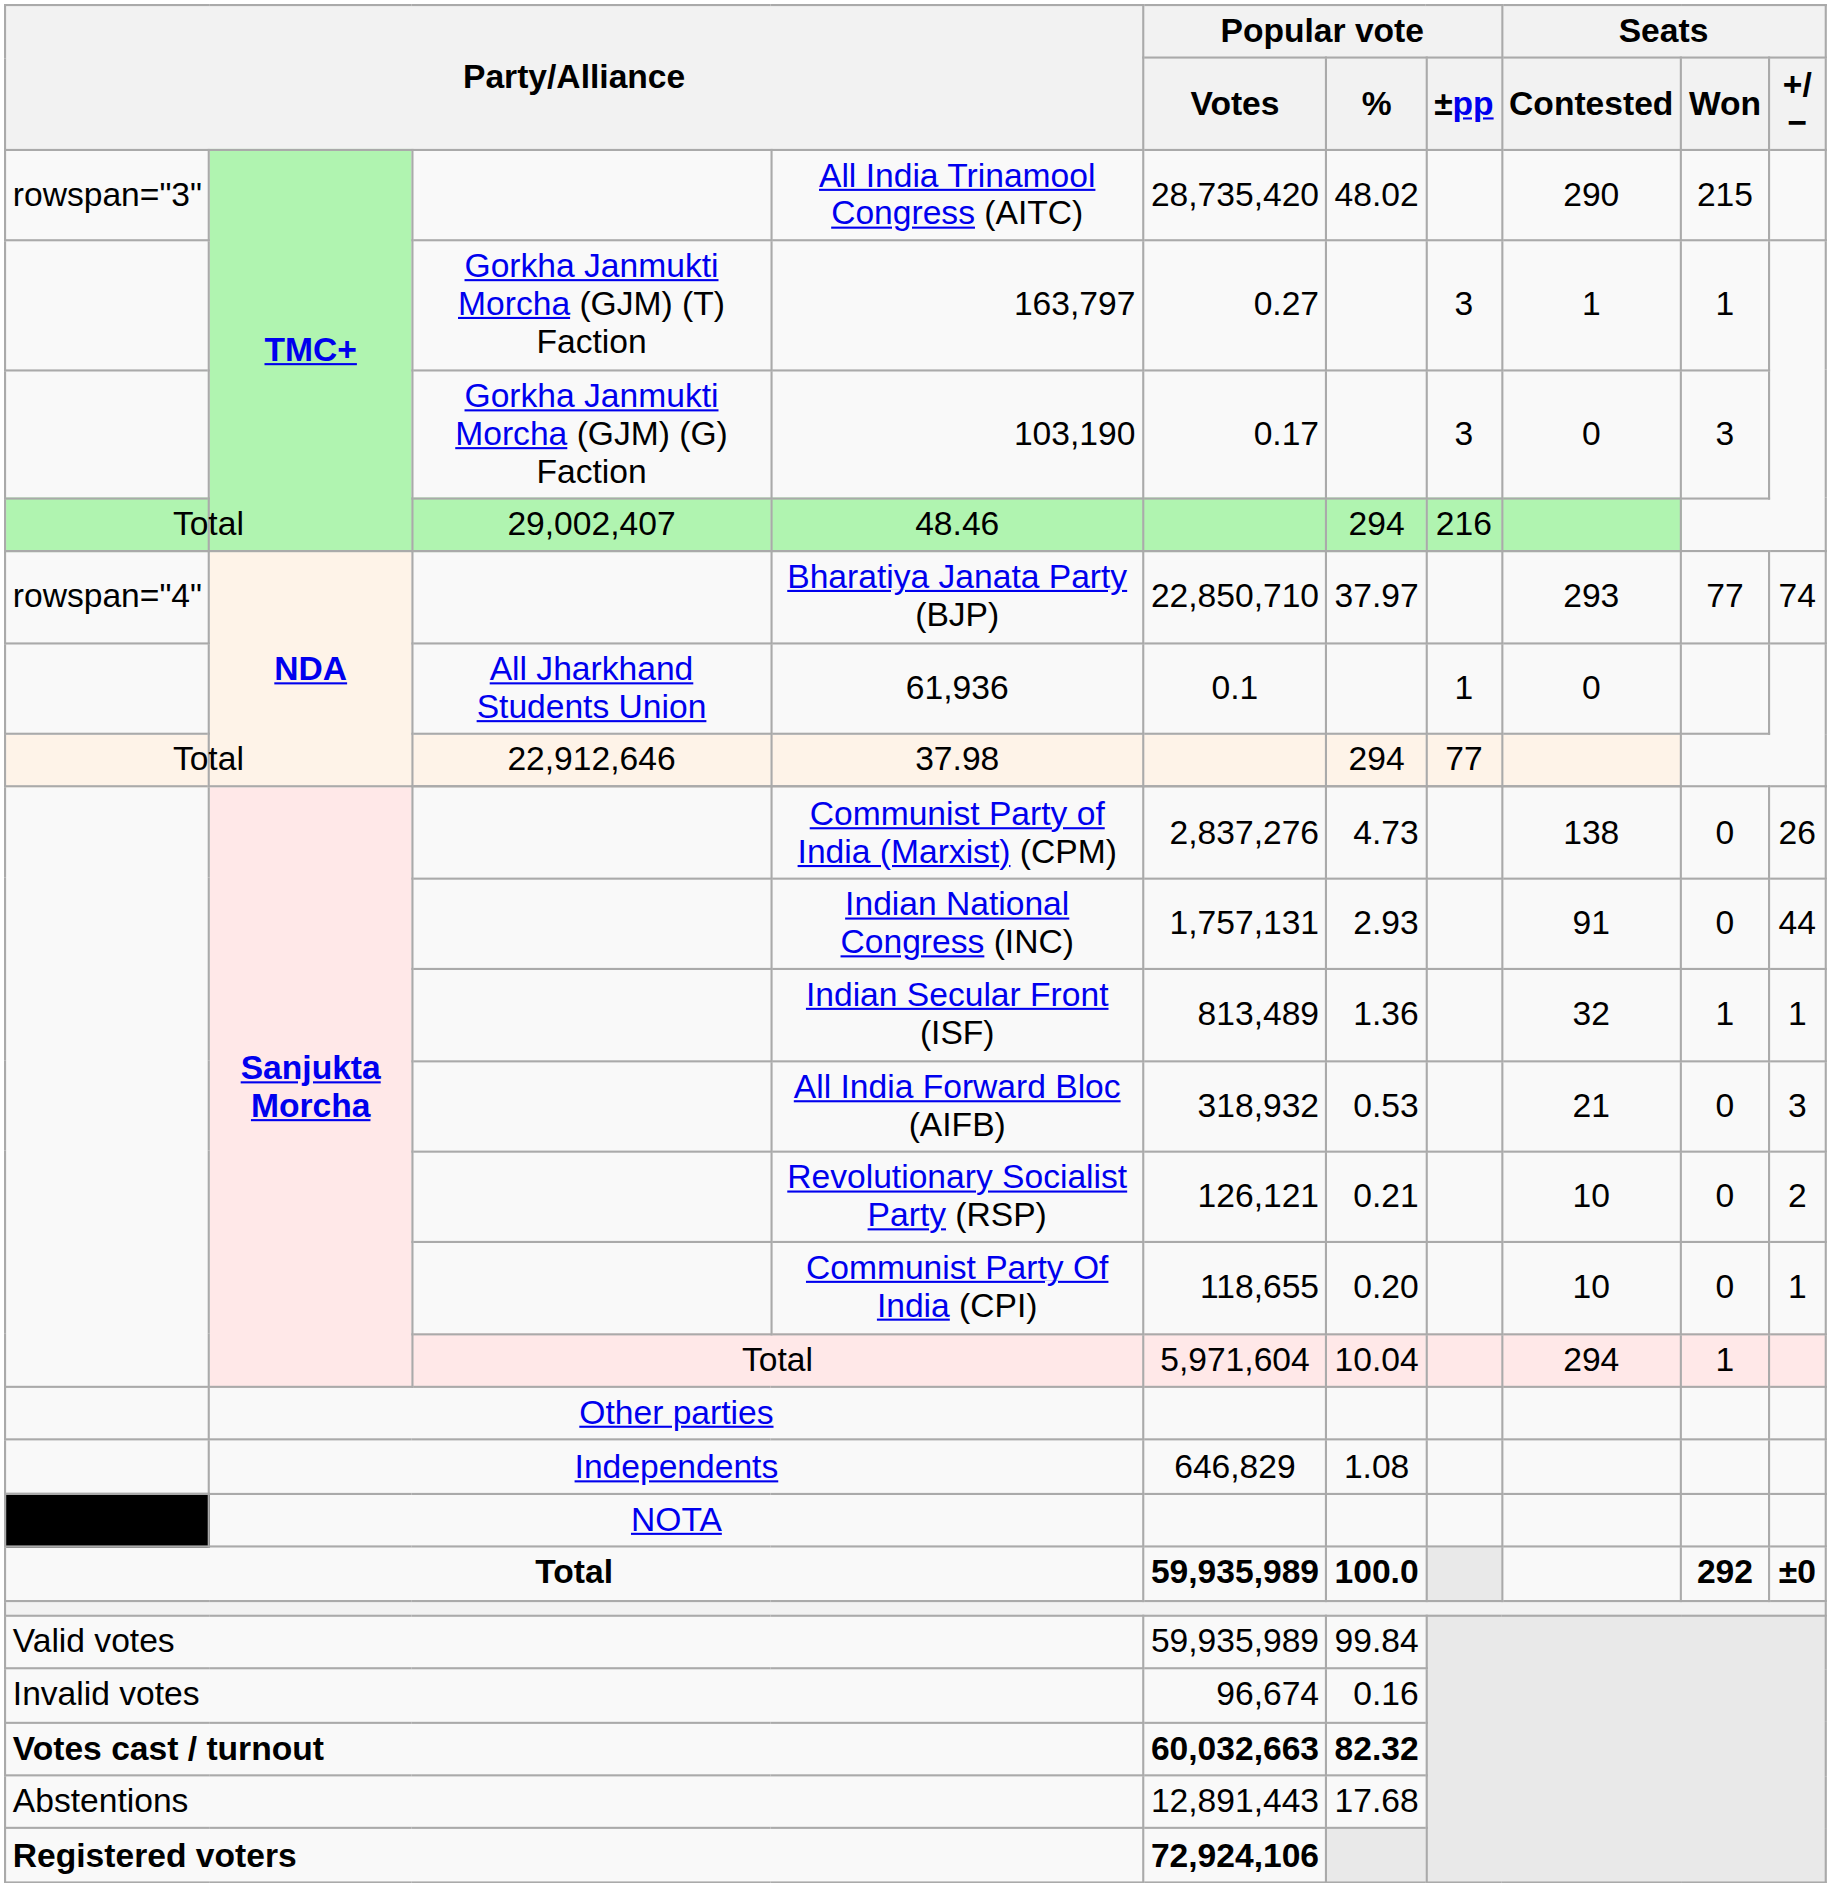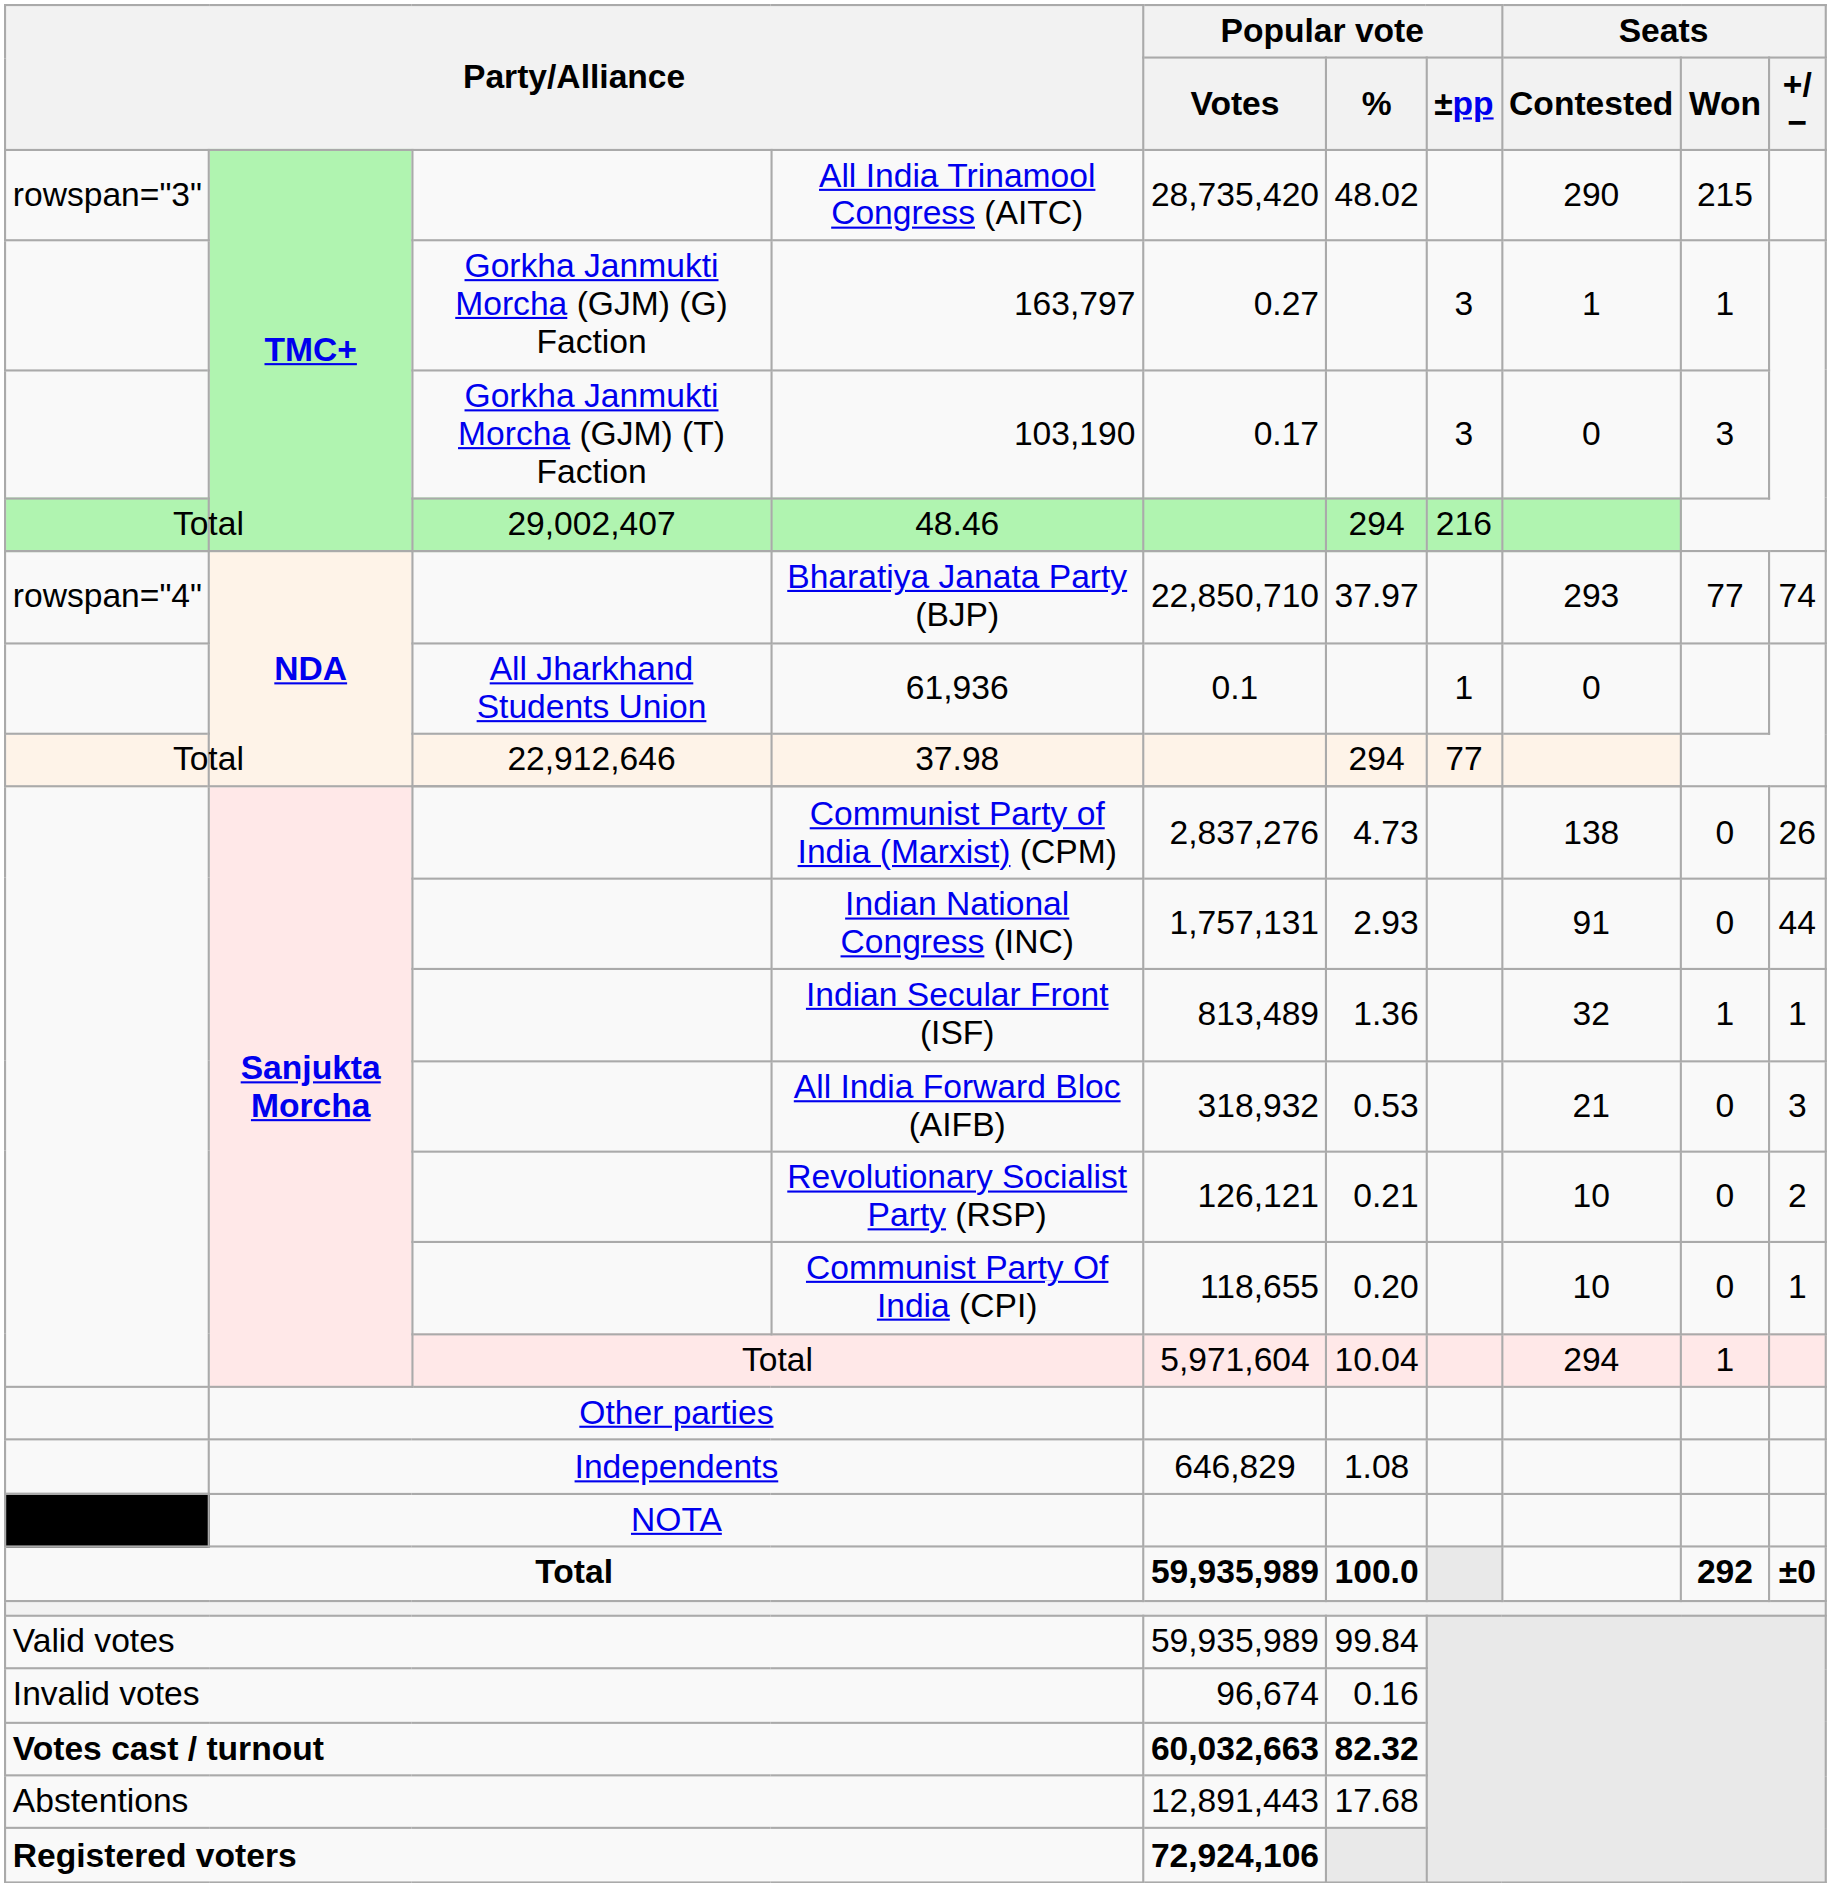(591, 304) Gorkha Janmukti Morcha (GJM) (T) Faction -> (592, 304) Gorkha Janmukti Morcha (GJM) (G) Faction
(592, 433) Gorkha Janmukti Morcha (GJM) (G) Faction -> (591, 433) Gorkha Janmukti Morcha (GJM) (T) Faction
